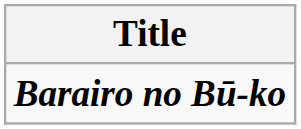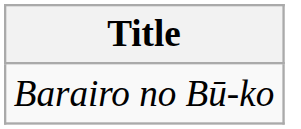(150, 92) bold -> (144, 92) normal
